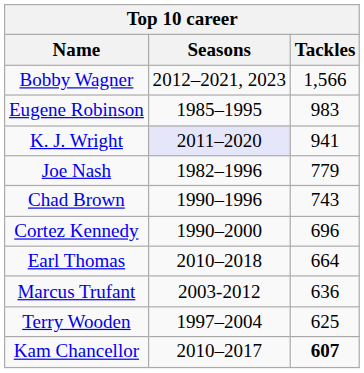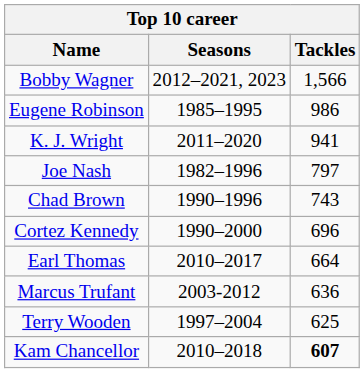(325, 110) 983 -> (325, 110) 986
(219, 140) lavender background -> (219, 140) no background
(325, 170) 779 -> (325, 170) 797
(219, 261) 2010–2018 -> (219, 261) 2010–2017
(219, 351) 2010–2017 -> (219, 351) 2010–2018
